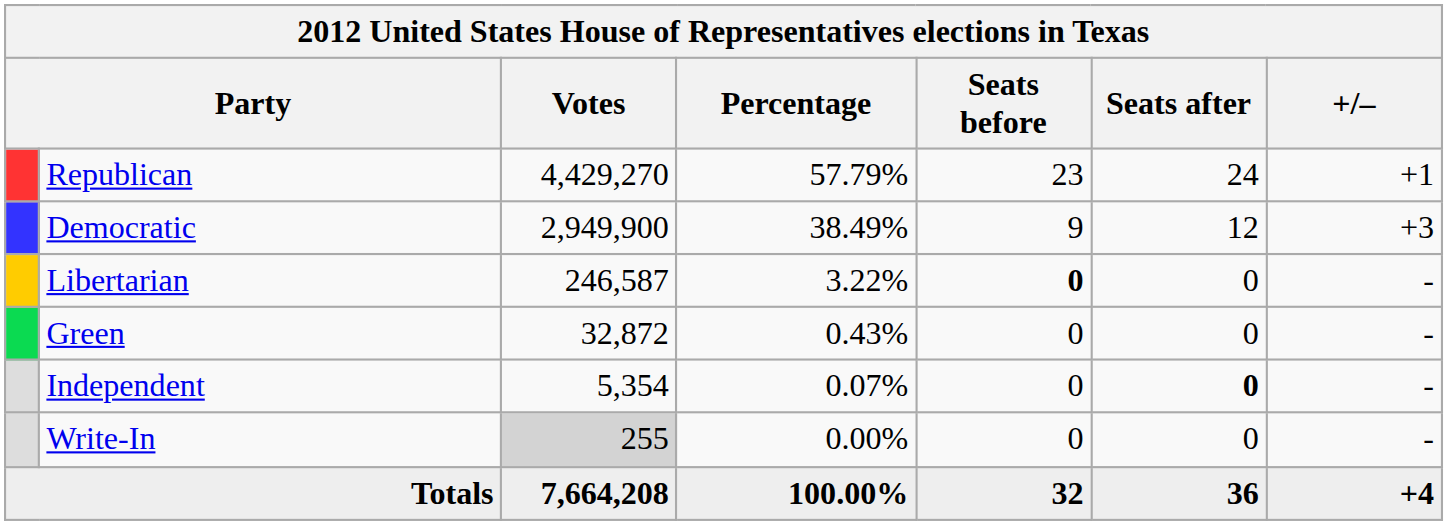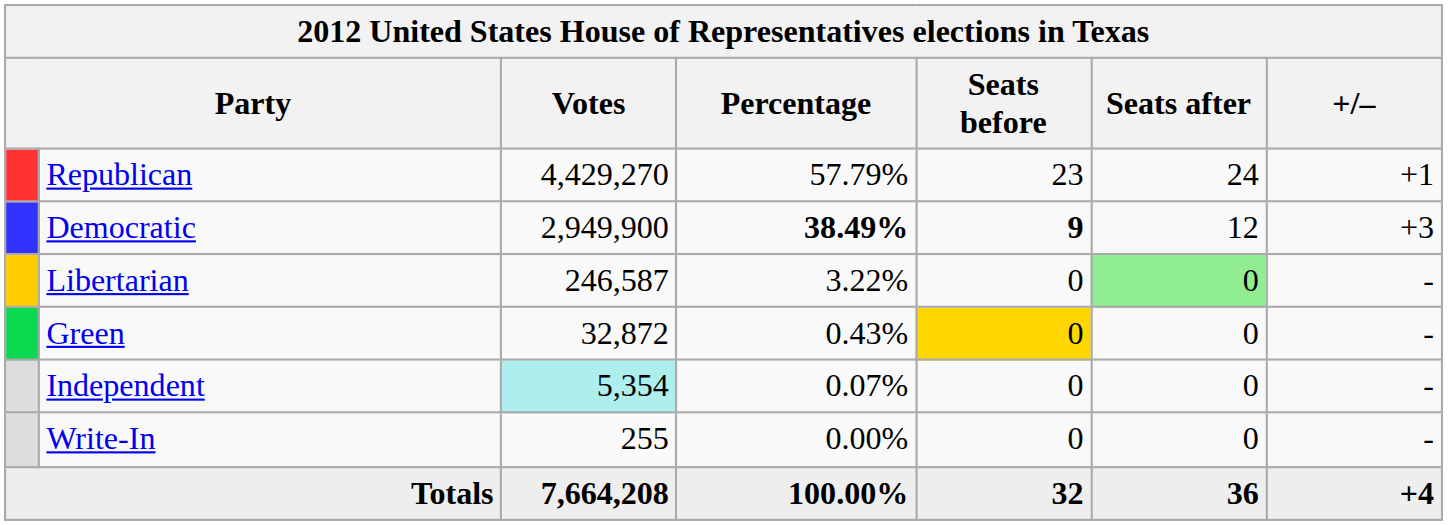(859, 227) normal -> (856, 227) bold
(1075, 227) normal -> (1075, 227) bold
(1075, 280) bold -> (1075, 280) normal
(1251, 280) no background -> (1251, 280) lightgreen background
(1075, 333) no background -> (1075, 333) gold background
(633, 386) no background -> (633, 386) paleturquoise background
(1251, 386) bold -> (1251, 386) normal
(645, 439) lightgrey background -> (645, 439) no background
